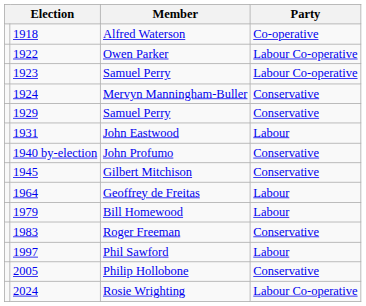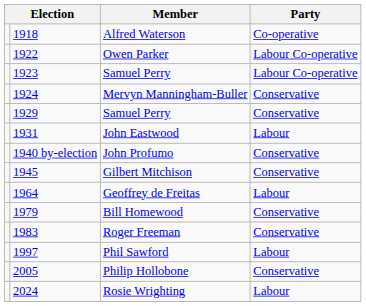(271, 212) Labour -> (286, 212) Conservative
(305, 291) Labour Co-operative -> (271, 291) Labour
